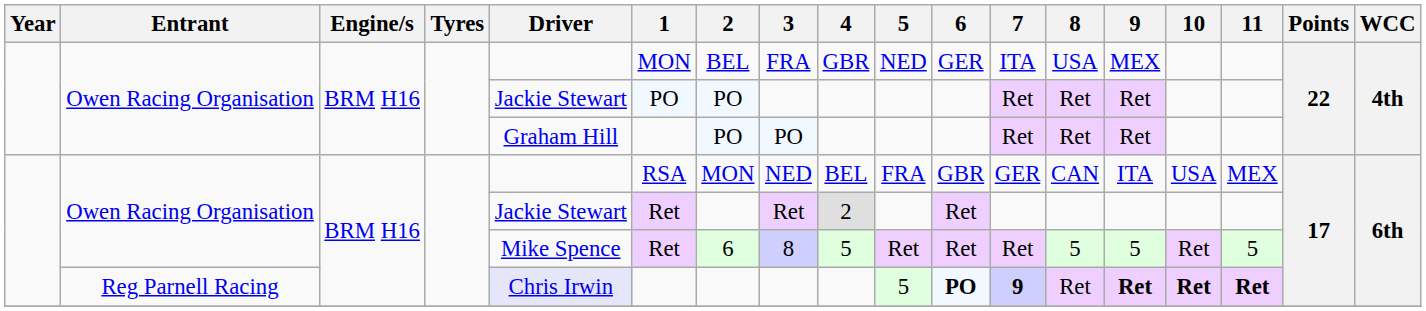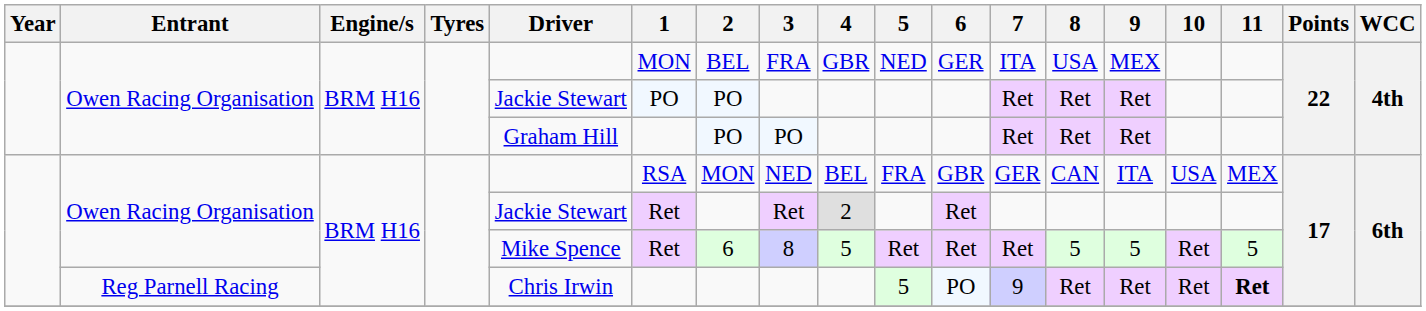(561, 286) lavender background -> (561, 286) no background
(961, 286) bold -> (961, 286) normal
(1018, 286) bold -> (1018, 286) normal
(1135, 286) bold -> (1135, 286) normal
(1194, 286) bold -> (1194, 286) normal
